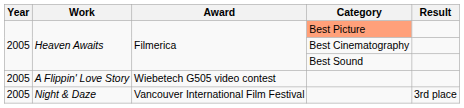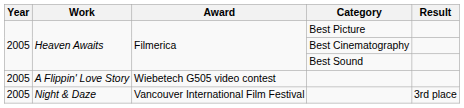(337, 29) lightsalmon background -> (337, 29) no background
